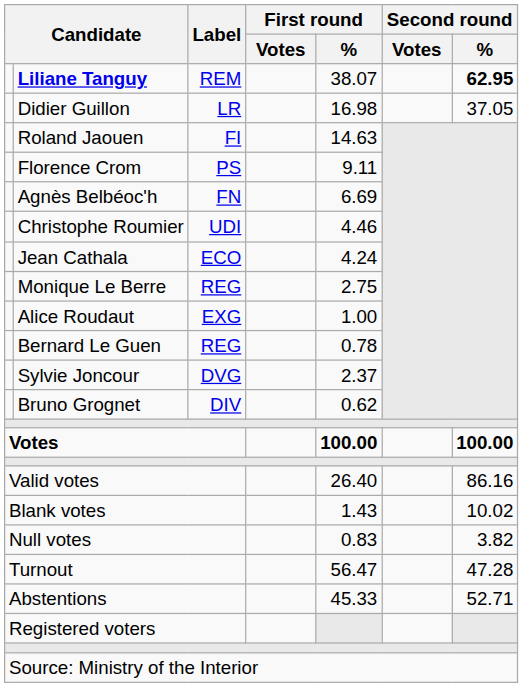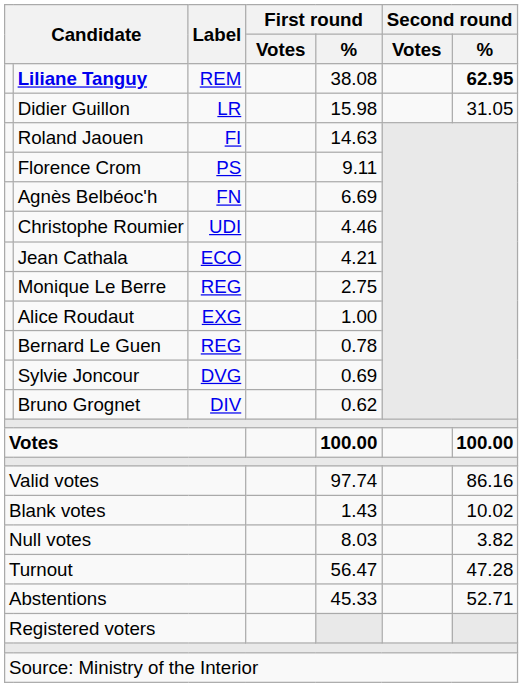(354, 79) 38.07 -> (354, 79) 38.08
(354, 108) 16.98 -> (354, 108) 15.98
(490, 108) 37.05 -> (490, 108) 31.05
(359, 256) 4.24 -> (359, 256) 4.21
(359, 375) 2.37 -> (359, 375) 0.69
(354, 481) 26.40 -> (354, 481) 97.74
(359, 540) 0.83 -> (359, 540) 8.03
